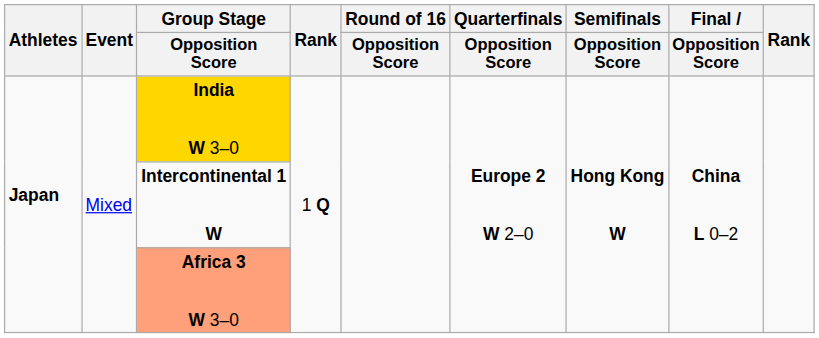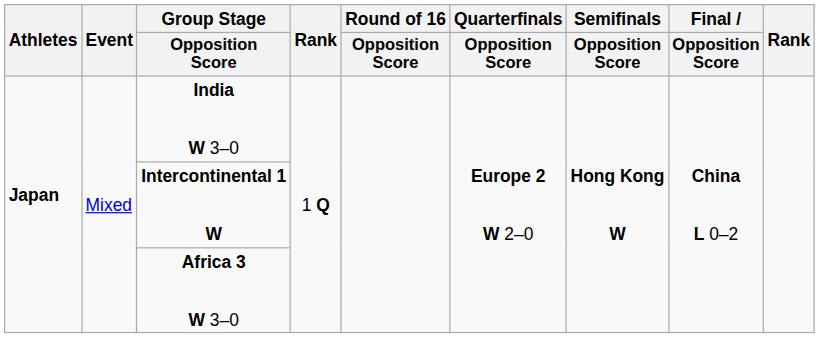(214, 119) gold background -> (214, 119) no background
(214, 291) lightsalmon background -> (214, 291) no background
